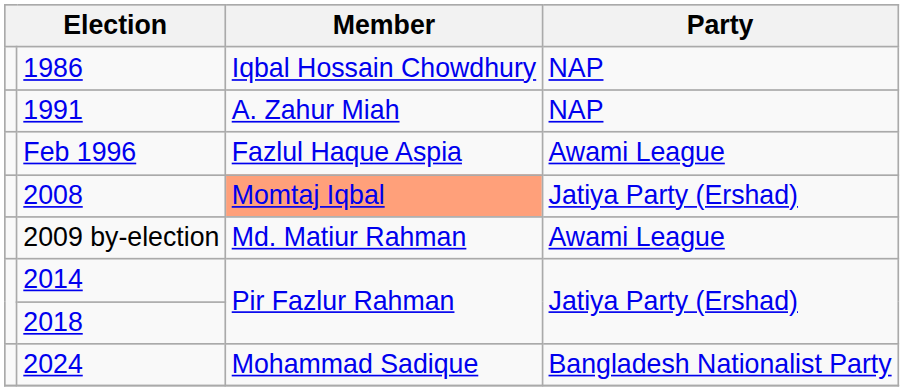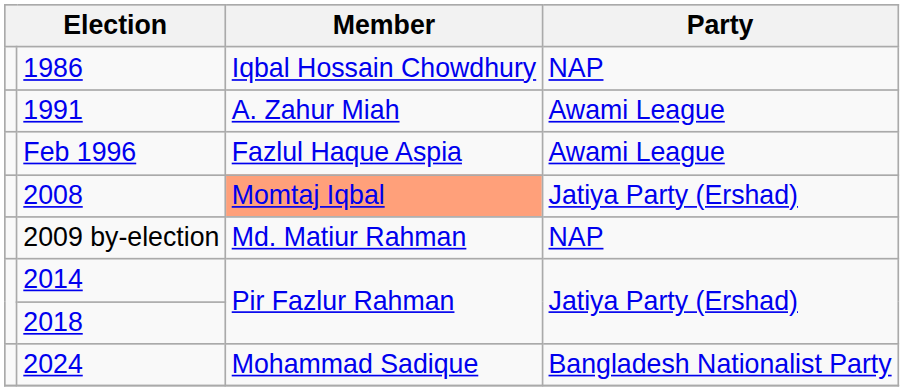(576, 110) NAP -> (637, 110) Awami League
(637, 237) Awami League -> (576, 237) NAP
